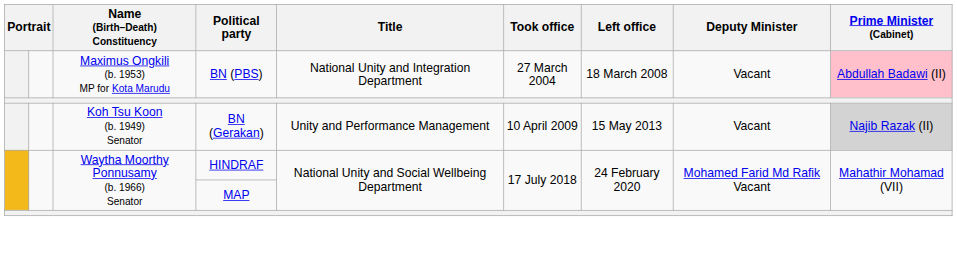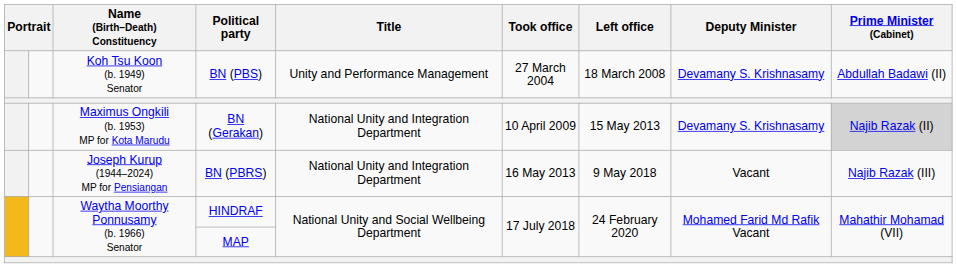(125, 74) Maximus Ongkili (b. 1953) MP for Kota Marudu -> (124, 74) Koh Tsu Koon (b. 1949) Senator
(390, 74) National Unity and Integration Department -> (389, 74) Unity and Performance Management
(752, 74) Vacant -> (751, 74) Devamany S. Krishnasamy
(891, 74) pink background -> (892, 74) no background
(125, 126) Koh Tsu Koon (b. 1949) Senator -> (124, 126) Maximus Ongkili (b. 1953) MP for Kota Marudu
(390, 126) Unity and Performance Management -> (389, 126) National Unity and Integration Department
(752, 126) Vacant -> (751, 126) Devamany S. Krishnasamy
+ row: (236, 173)
